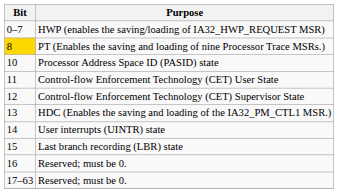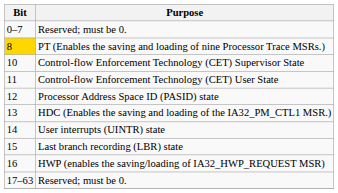(181, 29) HWP (enables the saving/loading of IA32_HWP_REQUEST MSR) -> (82, 29) Reserved; must be 0.
(128, 63) Processor Address Space ID (PASID) state -> (171, 63) Control-flow Enforcement Technology (CET) Supervisor State
(171, 96) Control-flow Enforcement Technology (CET) Supervisor State -> (128, 96) Processor Address Space ID (PASID) state
(82, 163) Reserved; must be 0. -> (181, 163) HWP (enables the saving/loading of IA32_HWP_REQUEST MSR)
